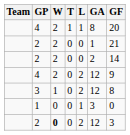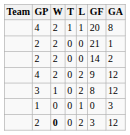columns swapped: (116, 12) <-> (97, 12)
